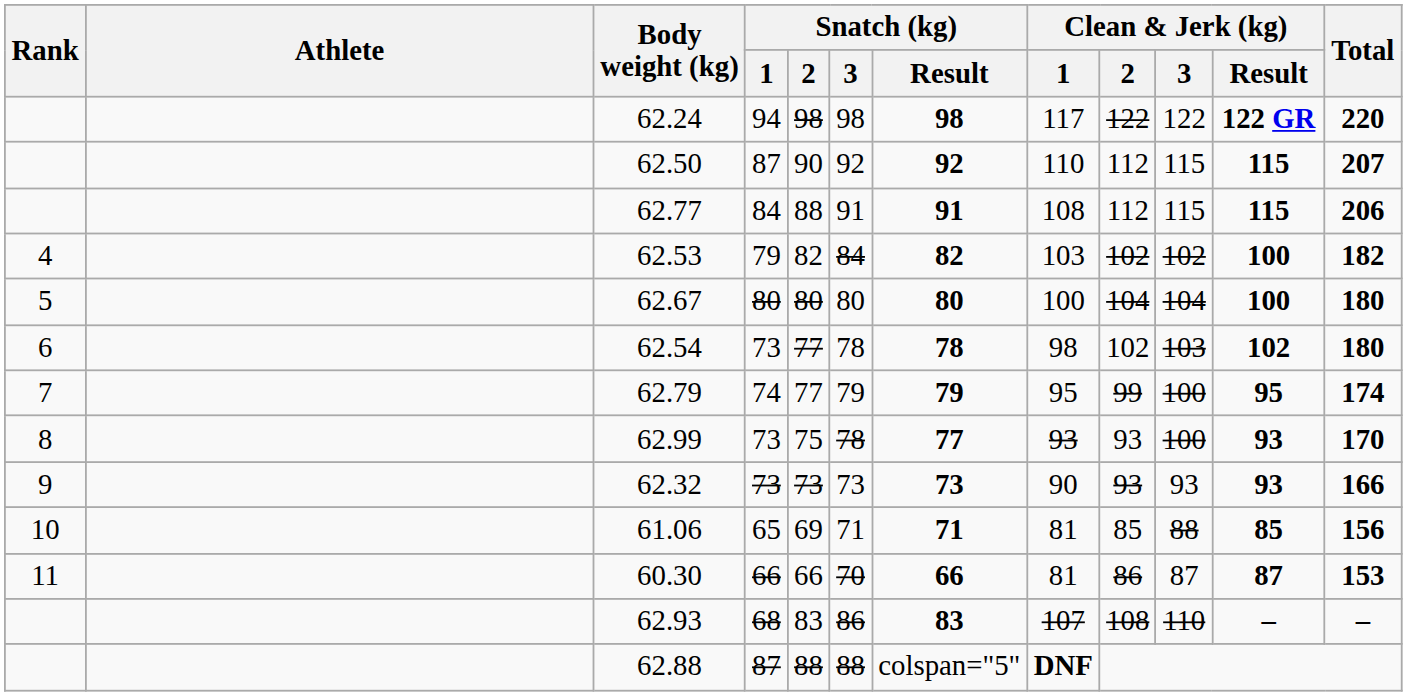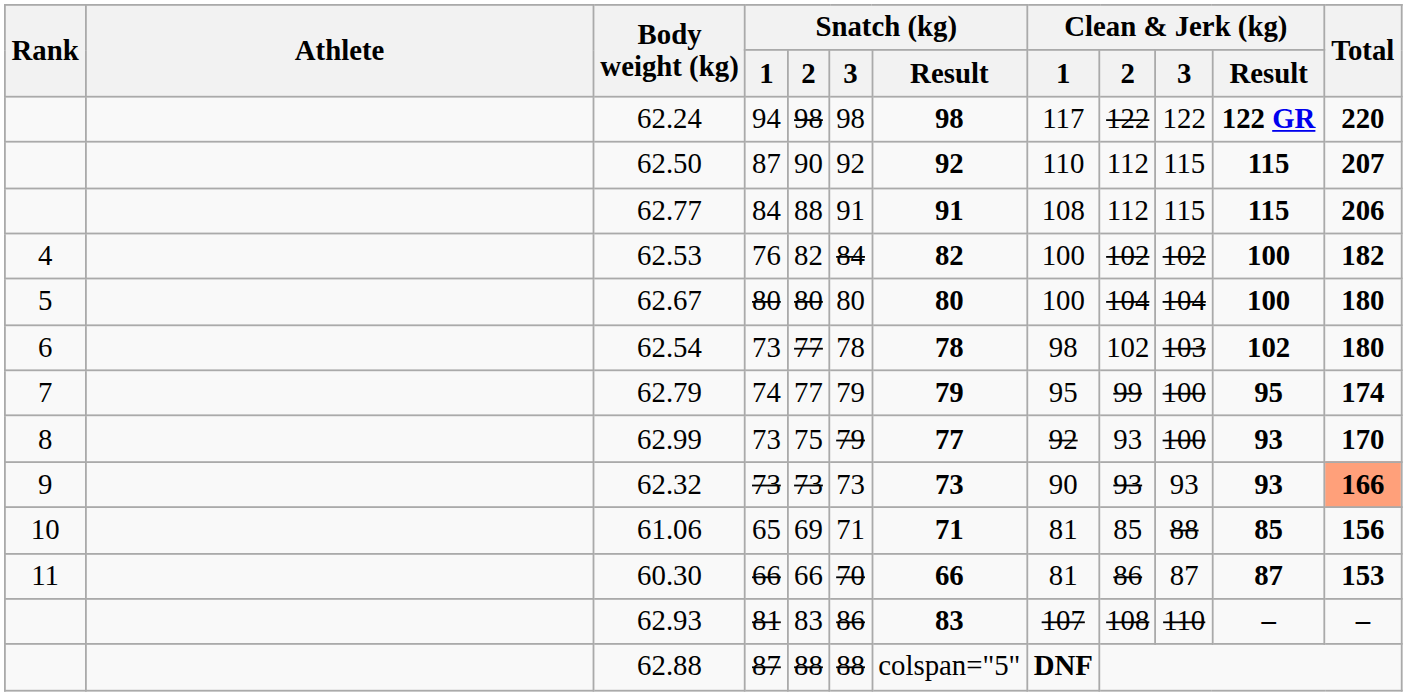(766, 255) 79 -> (766, 255) 76
(1063, 255) 103 -> (1063, 255) 100
(851, 438) 78 -> (851, 438) 79
(1063, 438) 93 -> (1063, 438) 92
(1363, 484) no background -> (1363, 484) lightsalmon background
(766, 621) 68 -> (766, 621) 81
